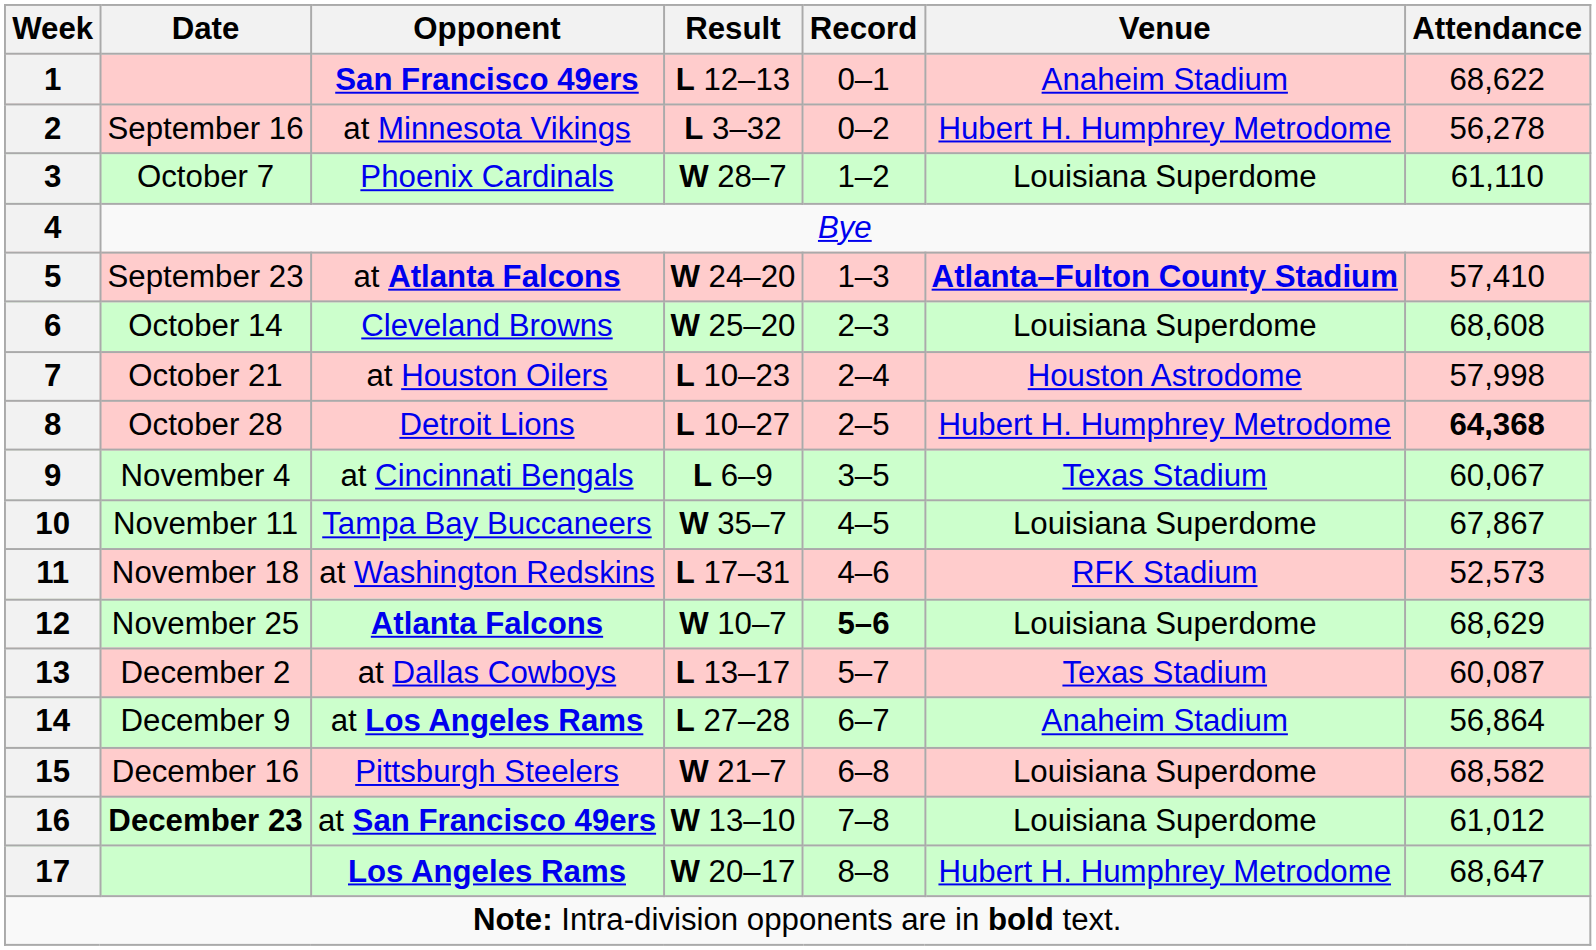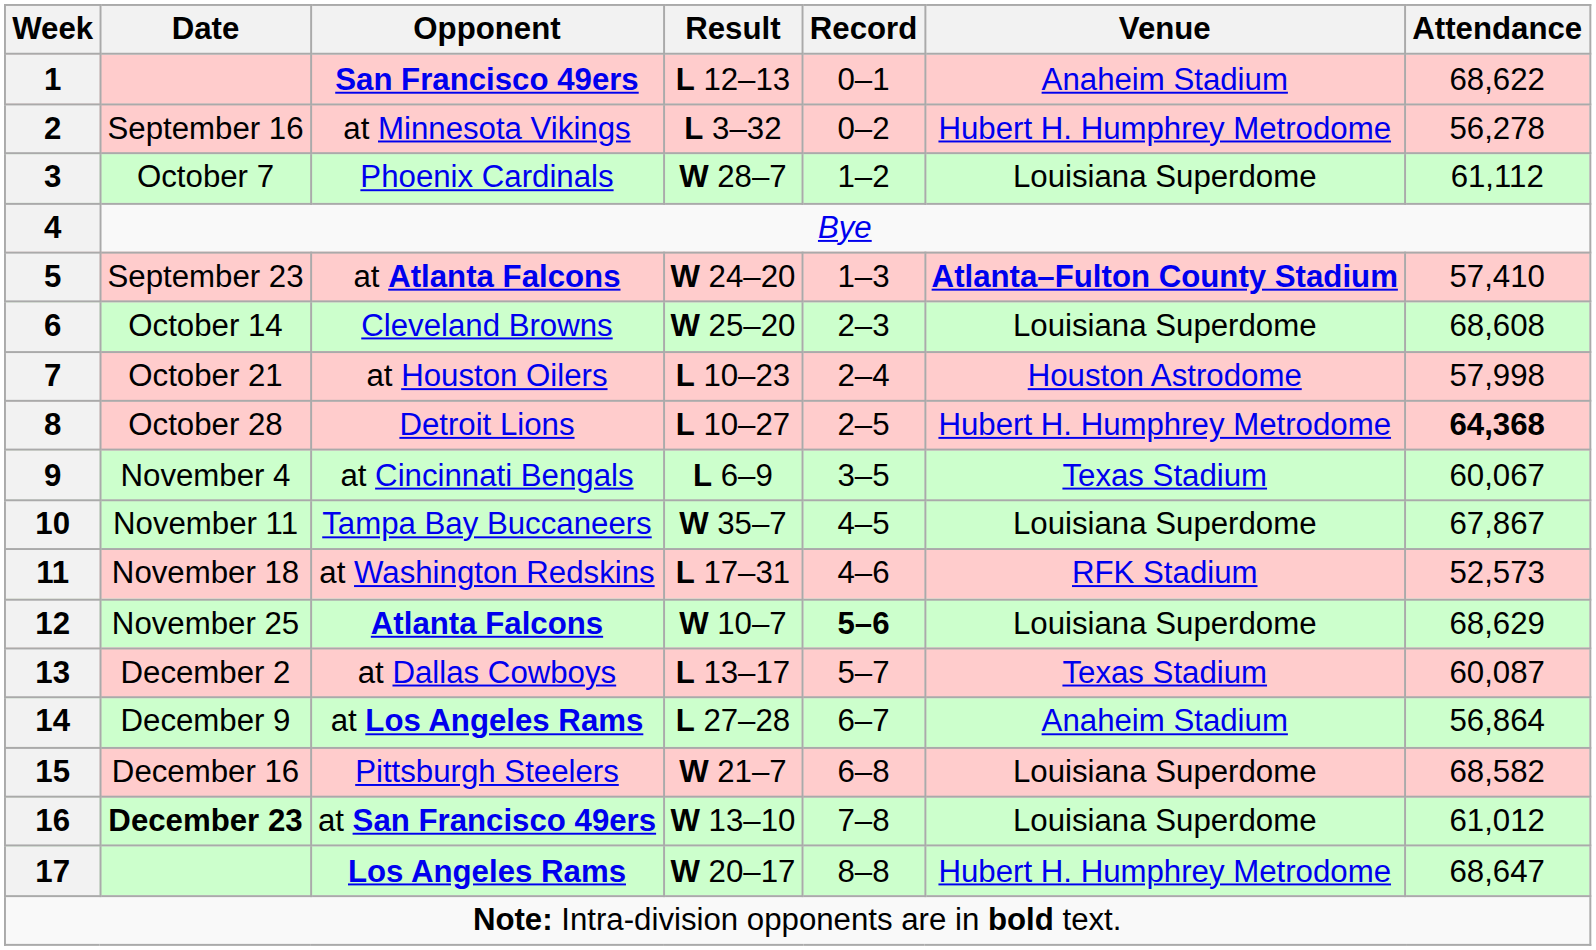(1497, 177) 61,110 -> (1497, 177) 61,112
